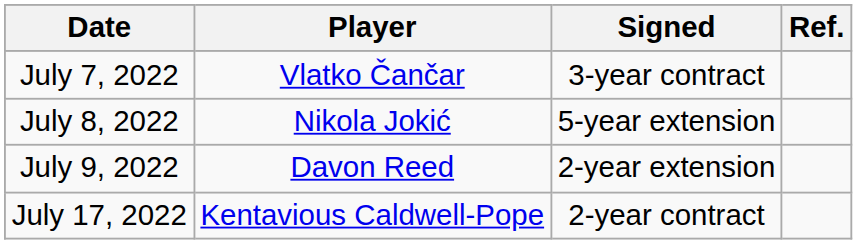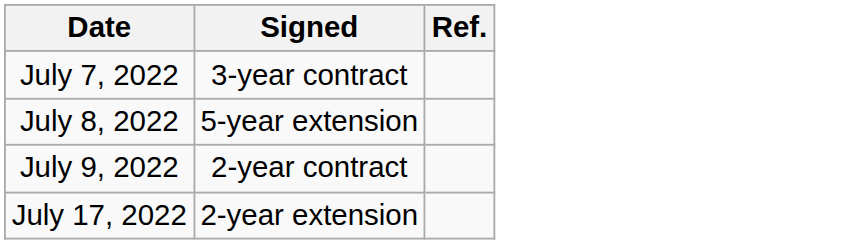- column: (372, 27)
(667, 167) 2-year extension -> (309, 167) 2-year contract
(666, 214) 2-year contract -> (309, 214) 2-year extension
